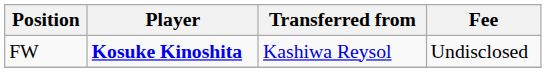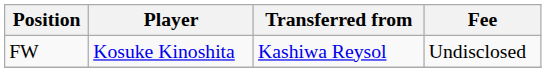(167, 51) bold -> (164, 51) normal
